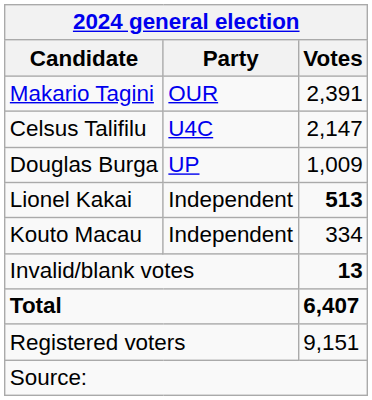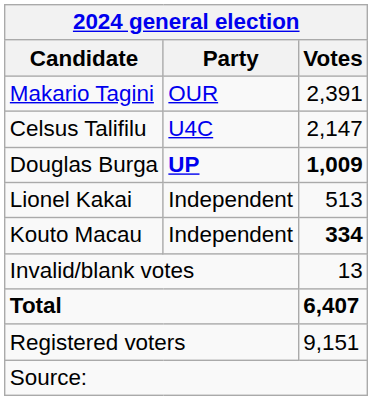(184, 164) normal -> (184, 164) bold
(335, 164) normal -> (335, 164) bold
(344, 199) bold -> (344, 199) normal
(344, 235) normal -> (344, 235) bold
(350, 270) bold -> (350, 270) normal
